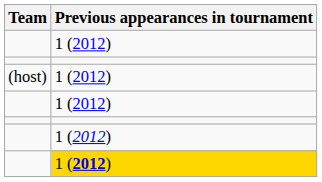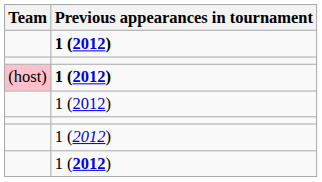(83, 43) normal -> (83, 43) bold
(28, 77) no background -> (28, 77) pink background
(83, 77) normal -> (83, 77) bold
(83, 163) gold background -> (83, 163) no background
